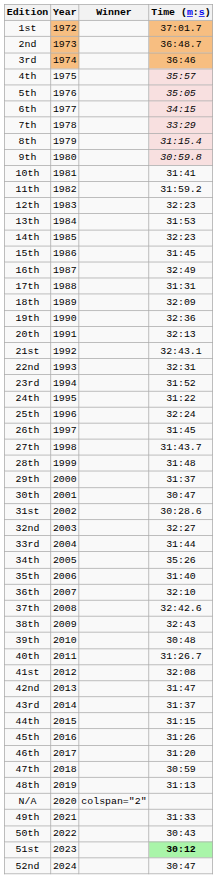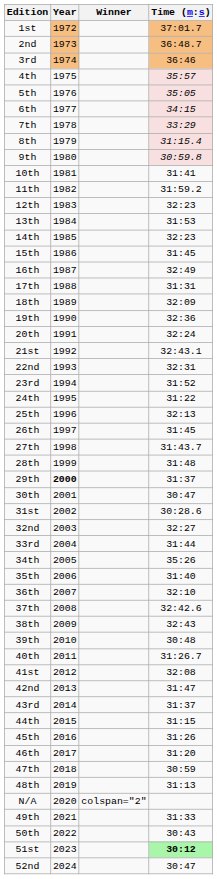(181, 334) 32:13 -> (181, 334) 32:24
(181, 415) 32:24 -> (181, 415) 32:13
(65, 479) normal -> (65, 479) bold
